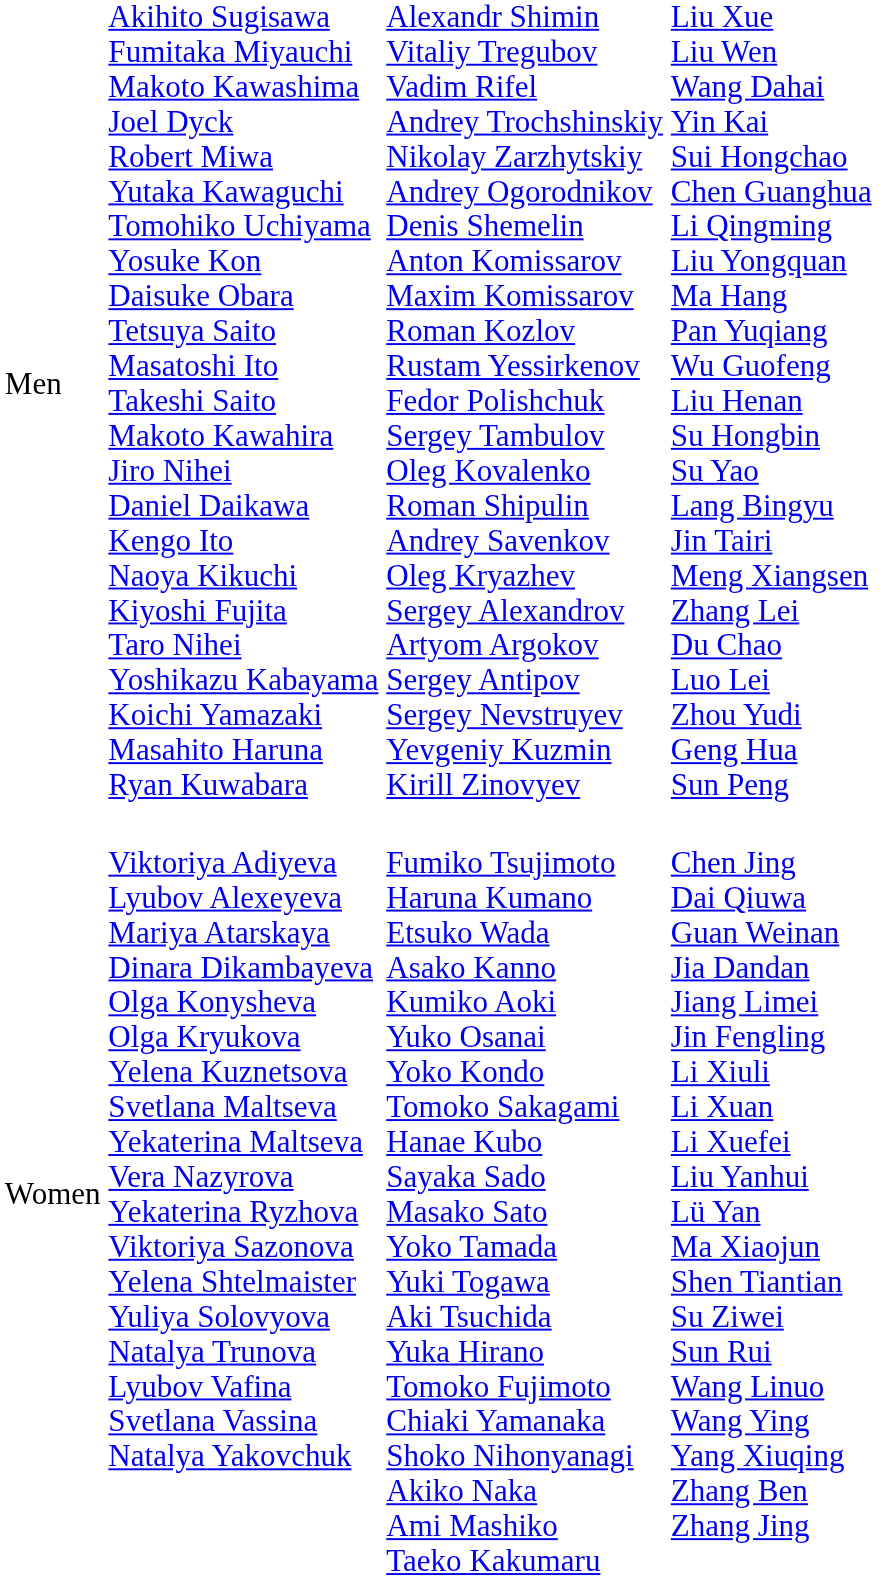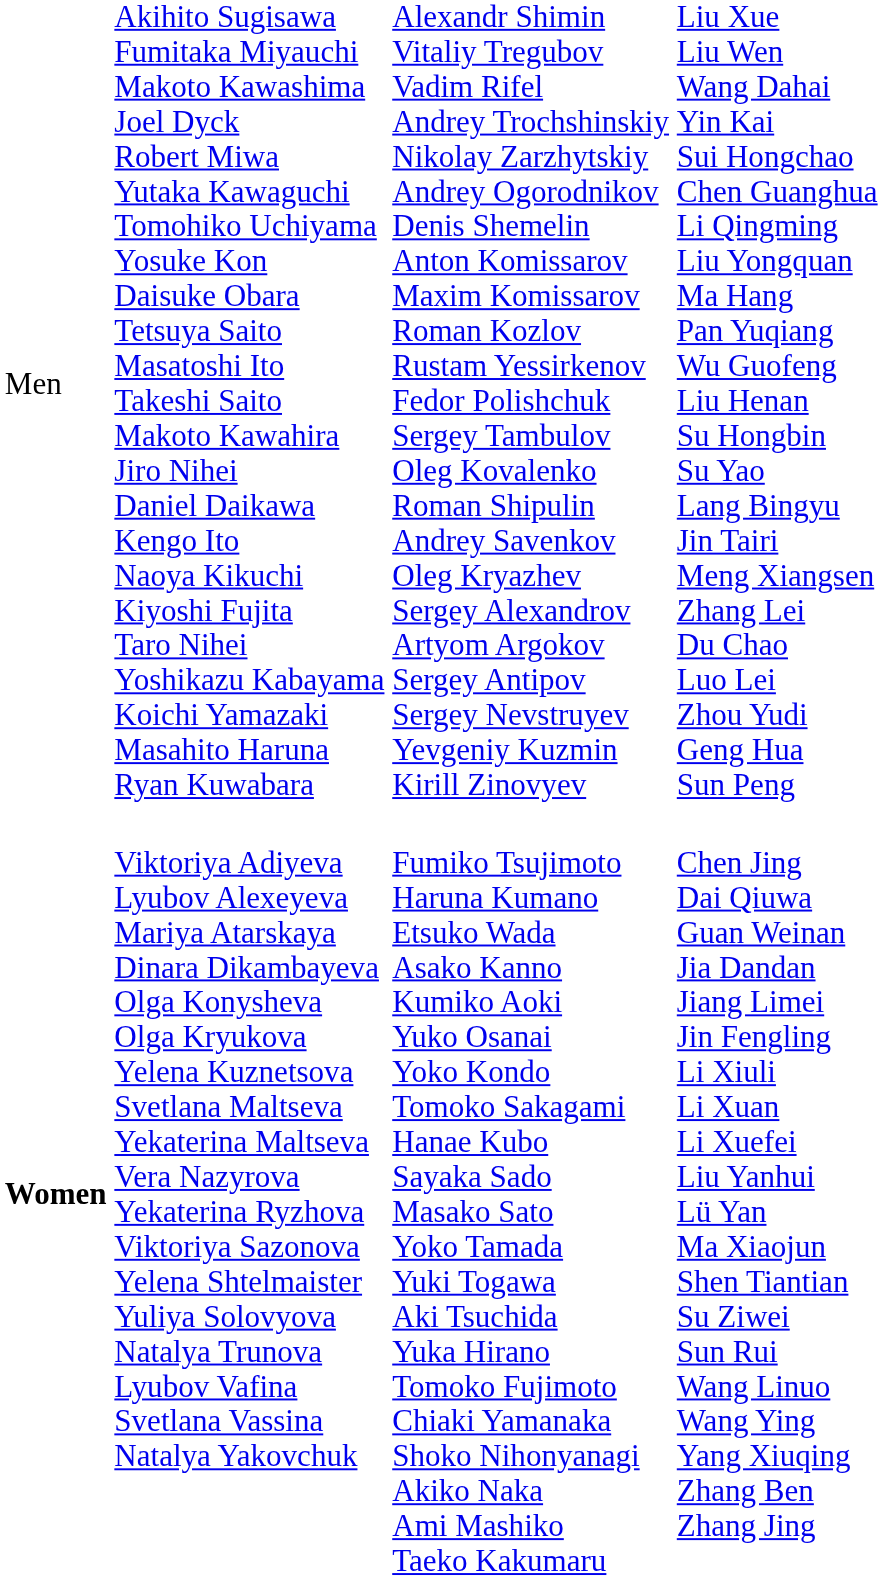(53, 1194) normal -> (56, 1194) bold
